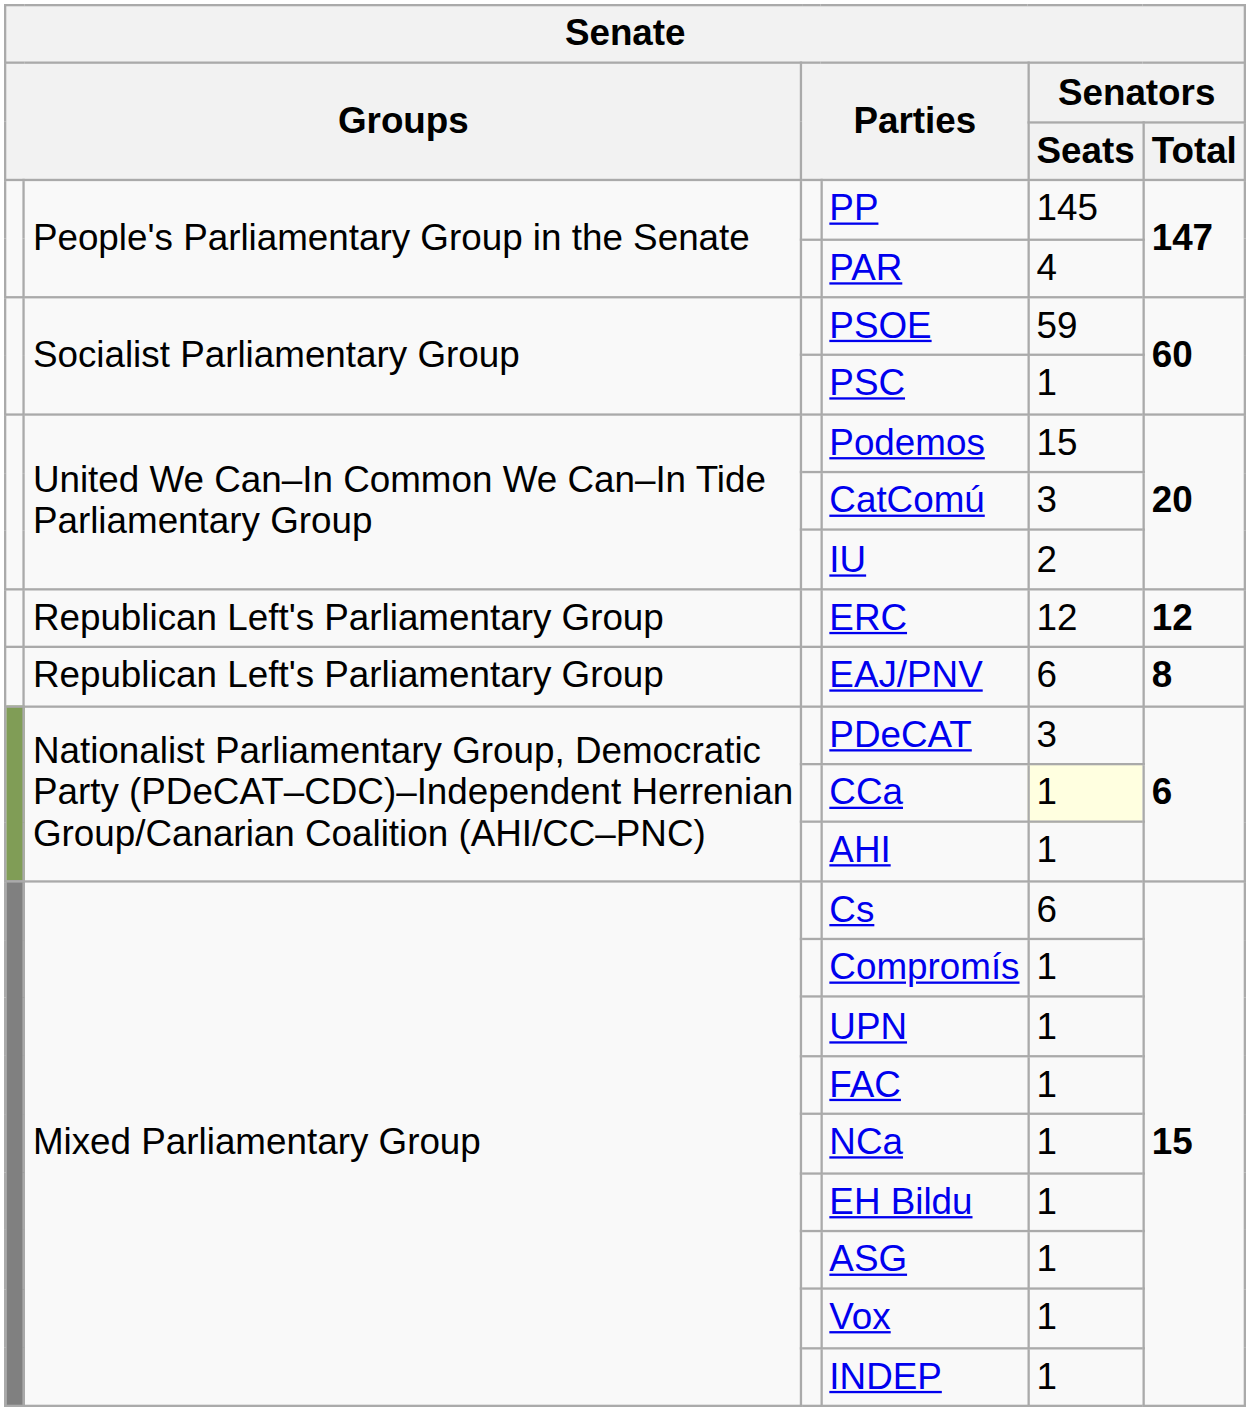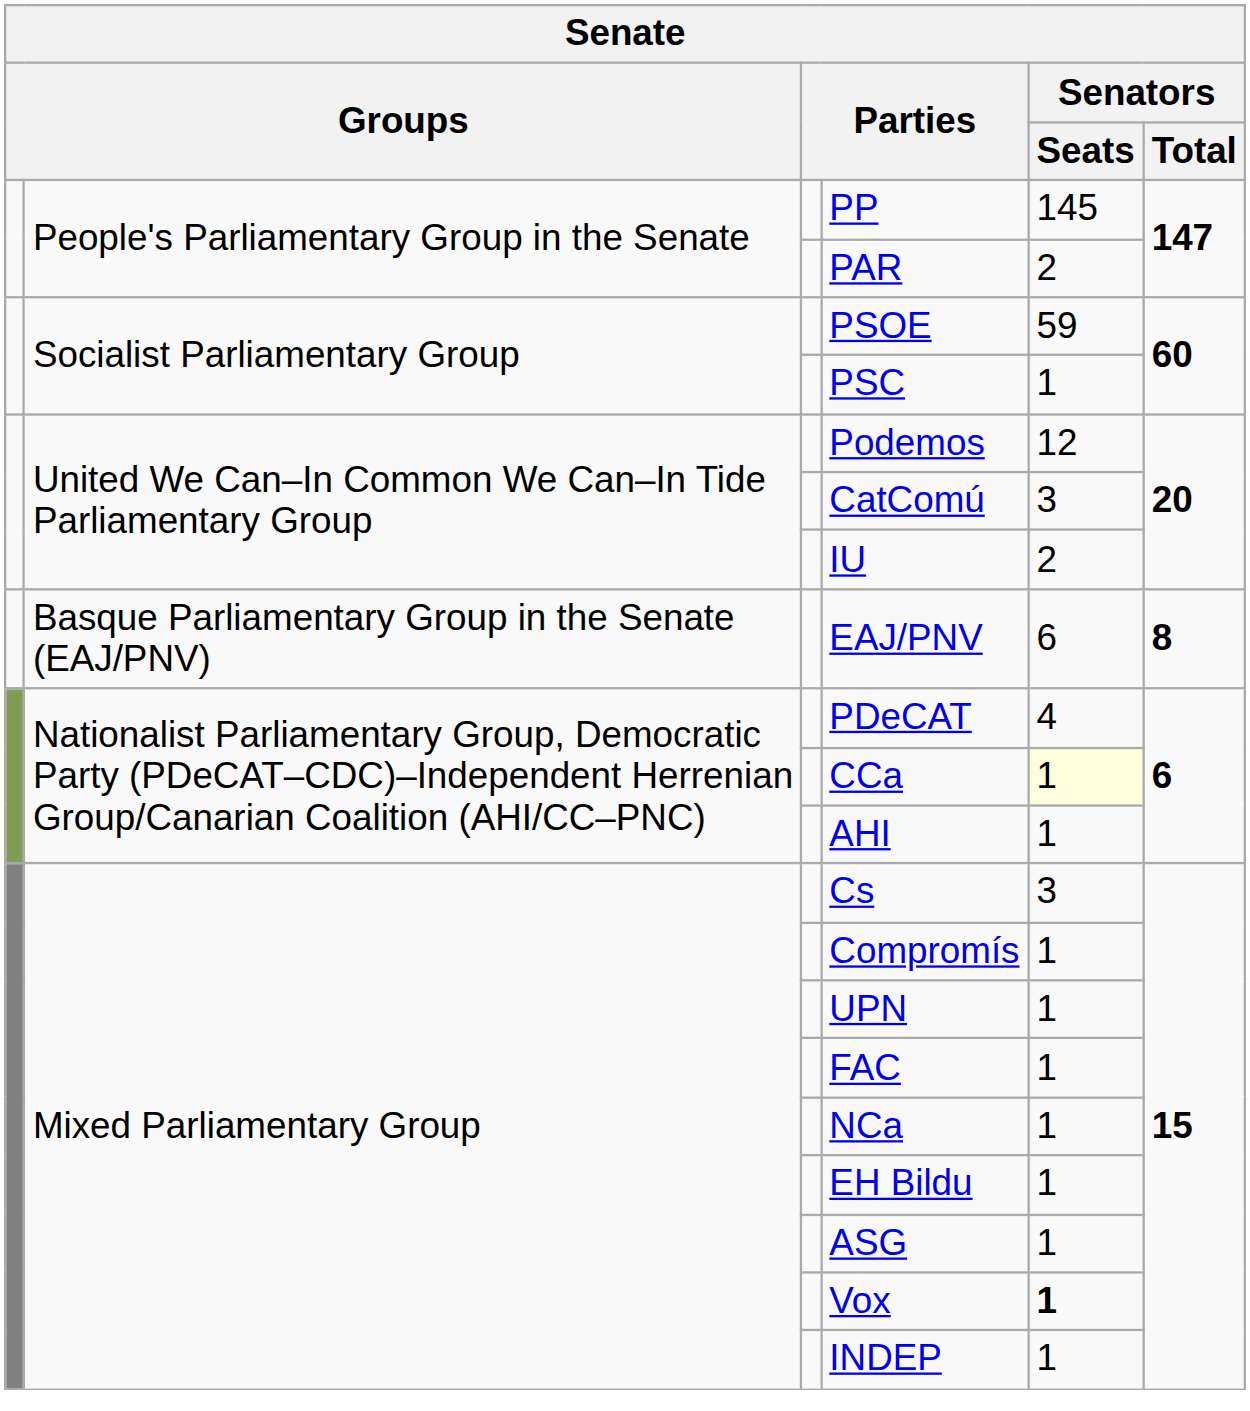(1047, 267) 4 -> (1047, 267) 2
(1057, 442) 15 -> (1057, 442) 12
- row: (868, 617)
(348, 675) Republican Left's Parliamentary Group -> (384, 638) Basque Parliamentary Group in the Senate (EAJ/PNV)
(1047, 734) 3 -> (1047, 717) 4
(1047, 909) 6 -> (1047, 892) 3
(1047, 1317) normal -> (1047, 1300) bold
